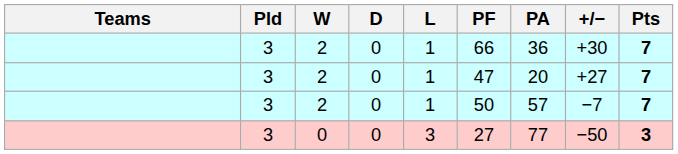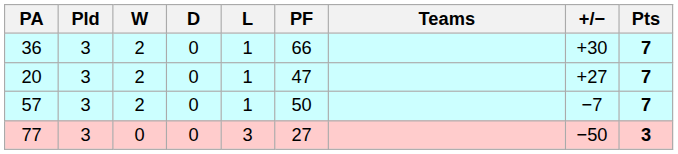columns swapped: (123, 18) <-> (538, 18)
